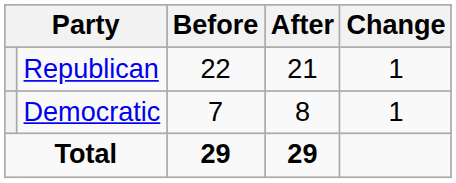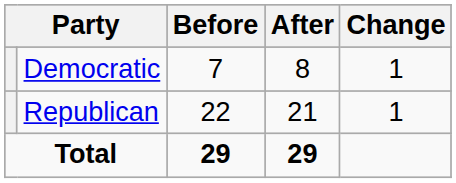rows swapped: (91, 68) <-> (92, 111)
